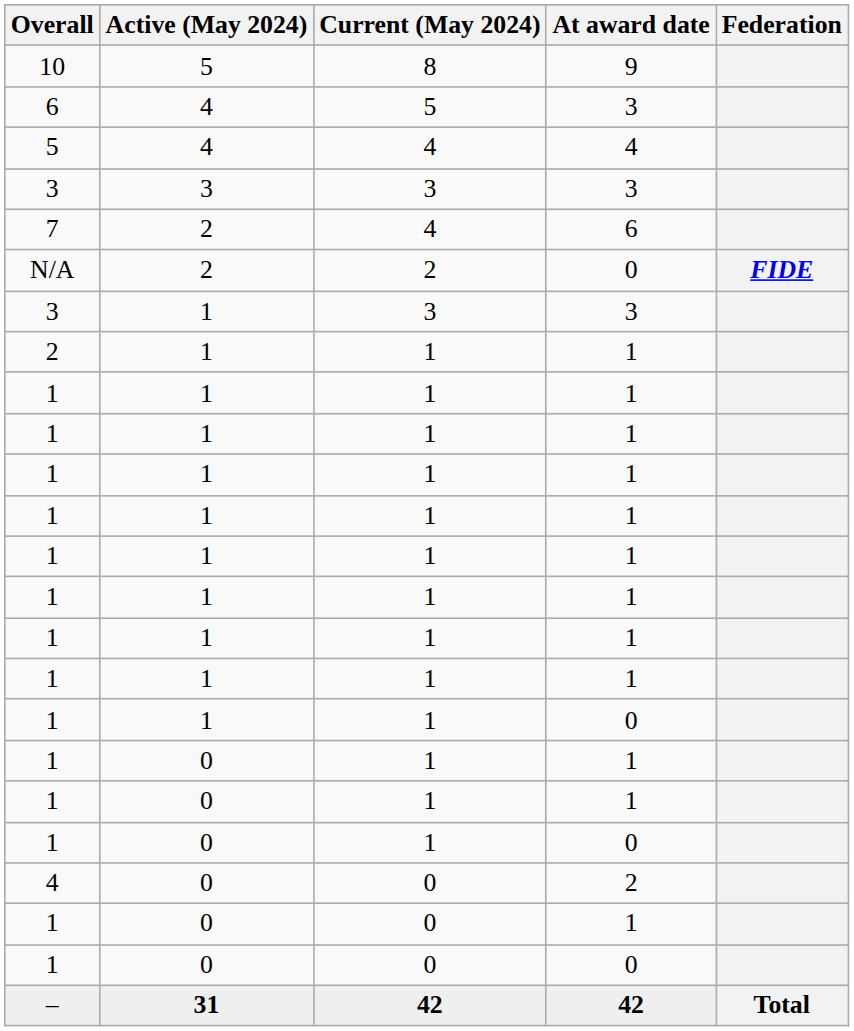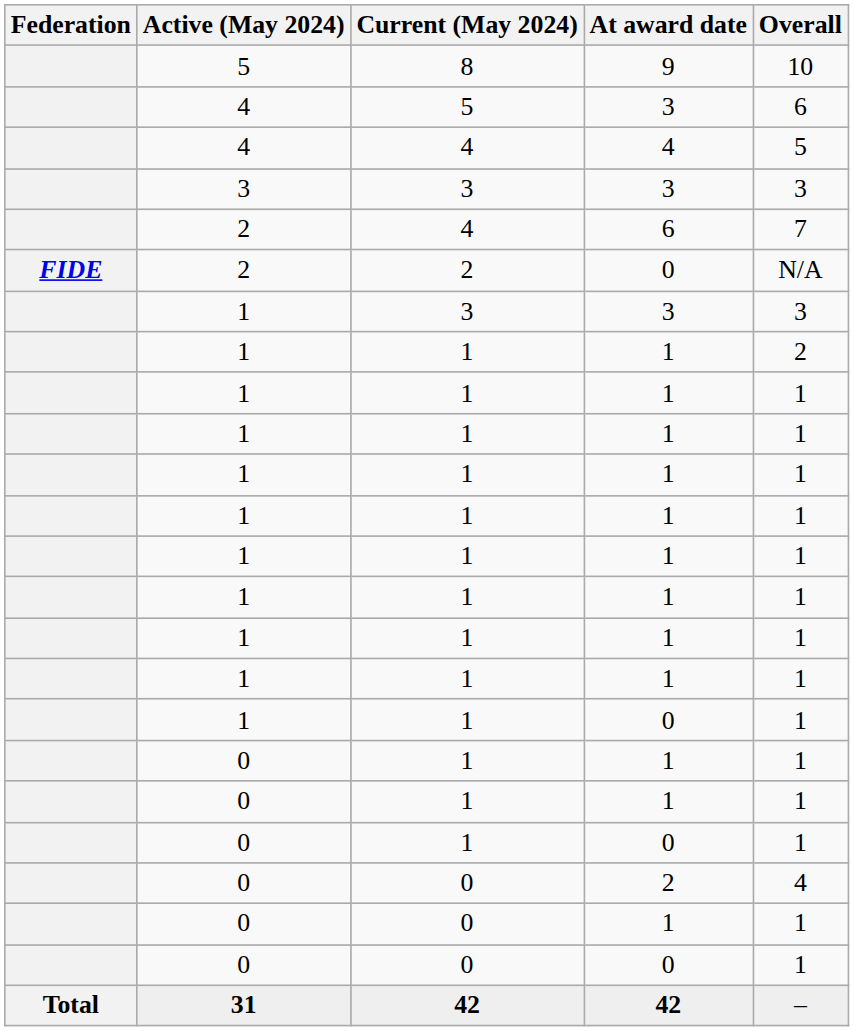columns swapped: (782, 24) <-> (52, 24)
